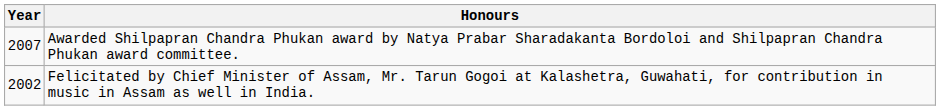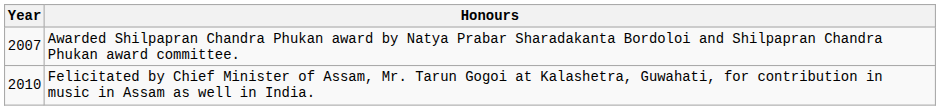(25, 85) 2002 -> (25, 85) 2010
